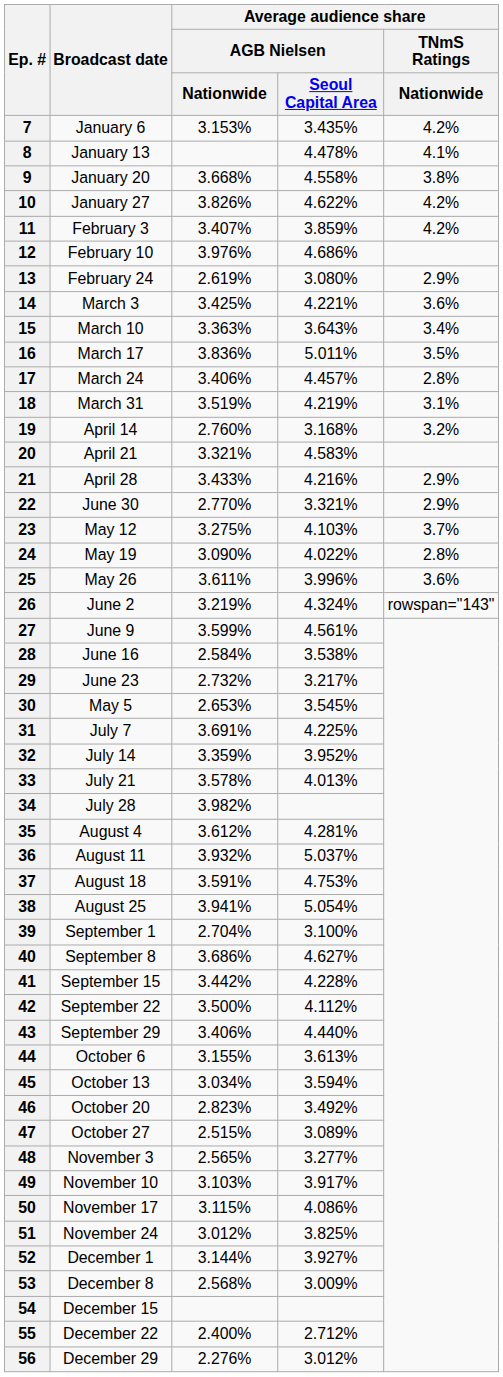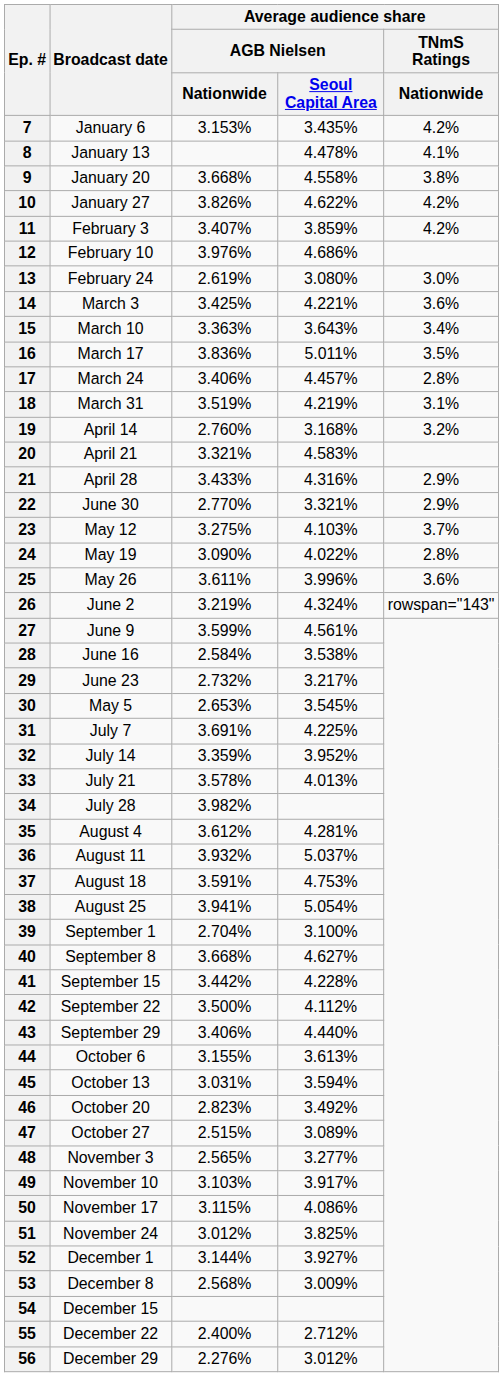(441, 278) 2.9% -> (441, 278) 3.0%
(331, 479) 4.216% -> (331, 479) 4.316%
(225, 957) 3.686% -> (225, 957) 3.668%
(225, 1082) 3.034% -> (225, 1082) 3.031%
